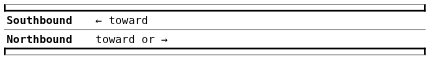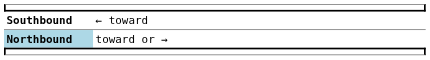(39, 39) no background -> (39, 39) lightblue background
